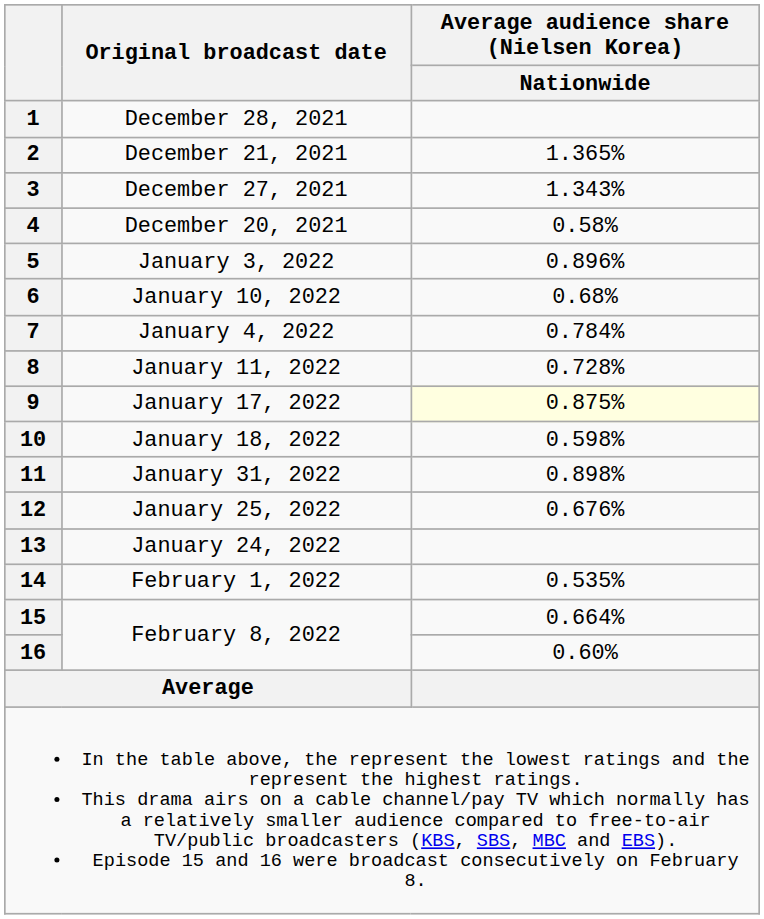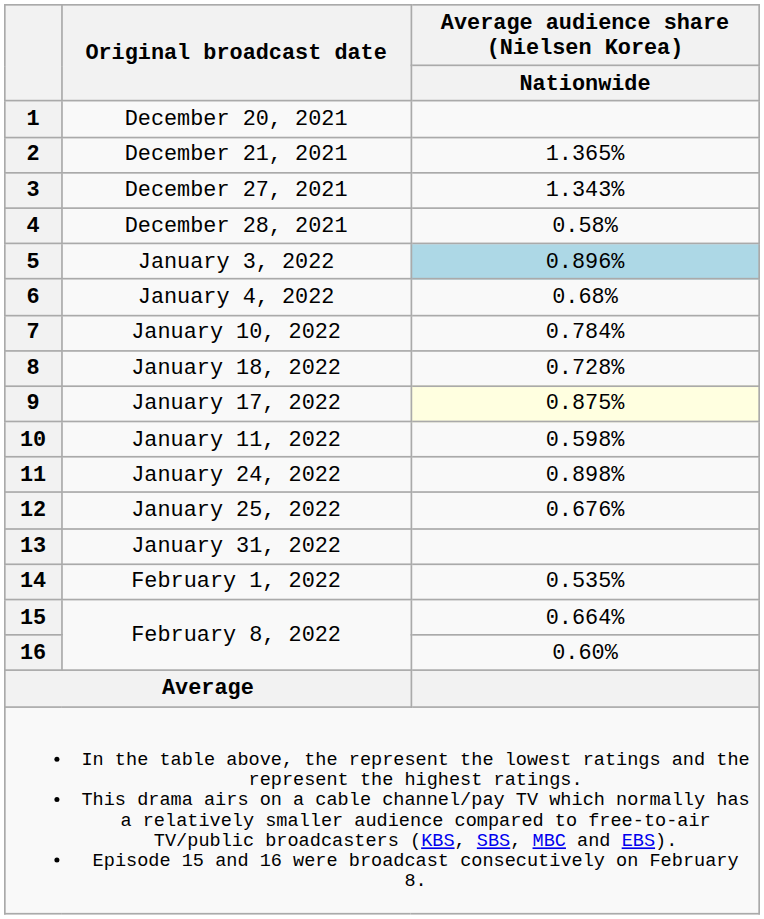(236, 119) December 28, 2021 -> (236, 119) December 20, 2021
(236, 226) December 20, 2021 -> (236, 226) December 28, 2021
(585, 261) no background -> (585, 261) lightblue background
(236, 297) January 10, 2022 -> (236, 297) January 4, 2022
(236, 333) January 4, 2022 -> (236, 333) January 10, 2022
(236, 368) January 11, 2022 -> (236, 368) January 18, 2022
(236, 439) January 18, 2022 -> (236, 439) January 11, 2022
(236, 475) January 31, 2022 -> (236, 475) January 24, 2022
(236, 546) January 24, 2022 -> (236, 546) January 31, 2022
